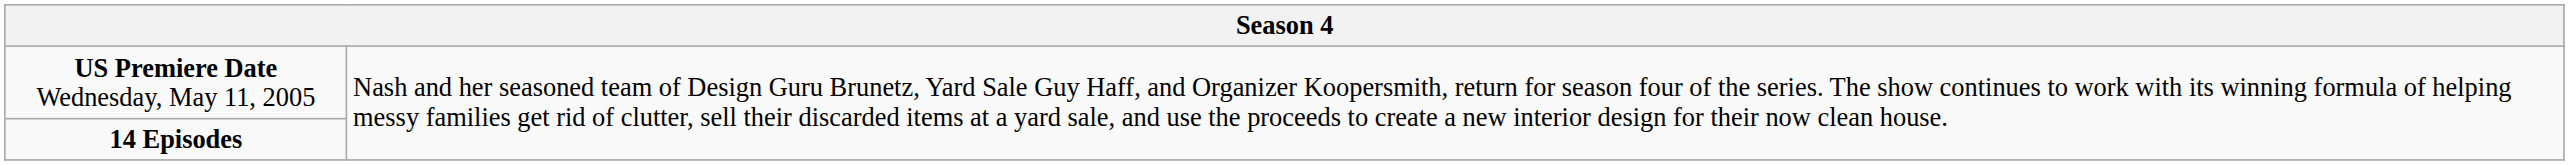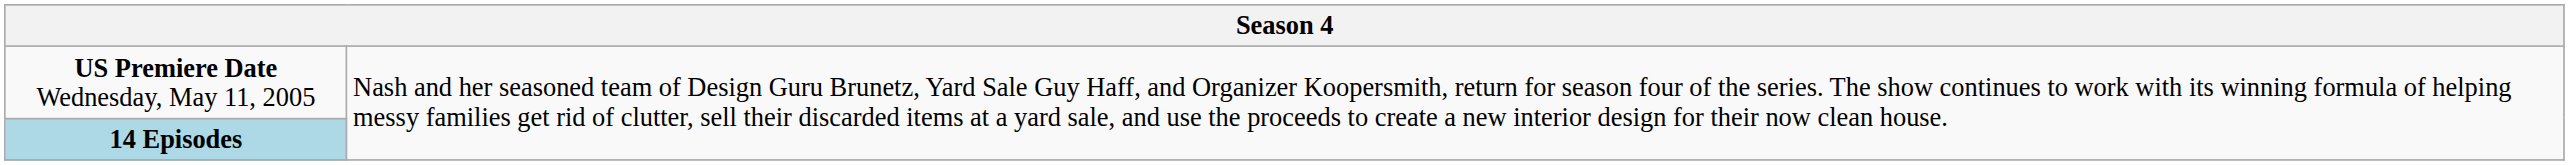(176, 138) no background -> (176, 138) lightblue background
